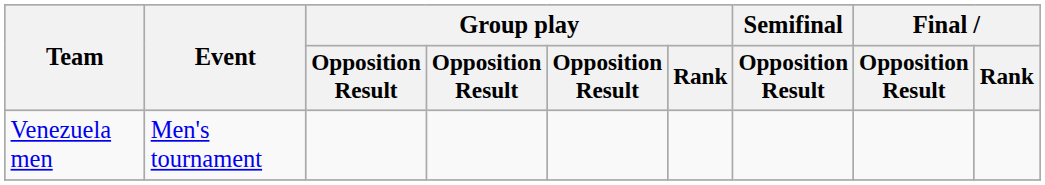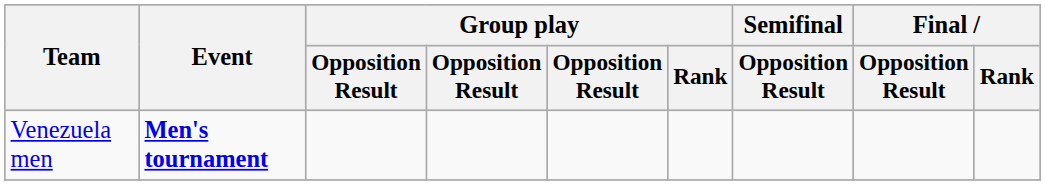(206, 145) normal -> (206, 145) bold
